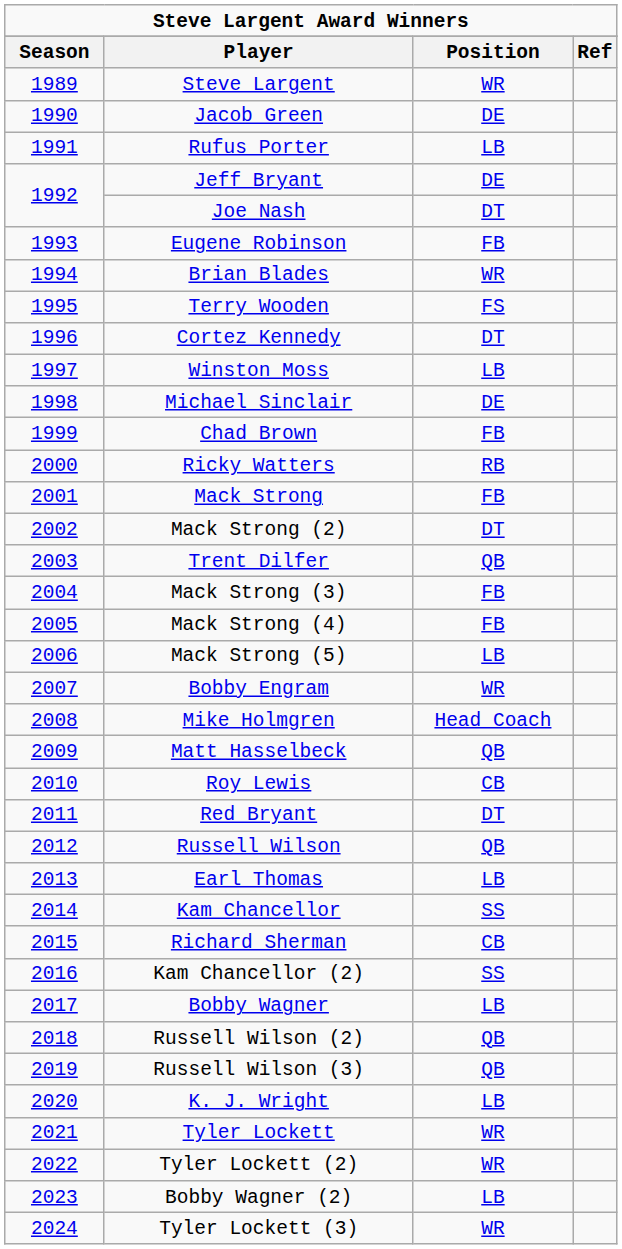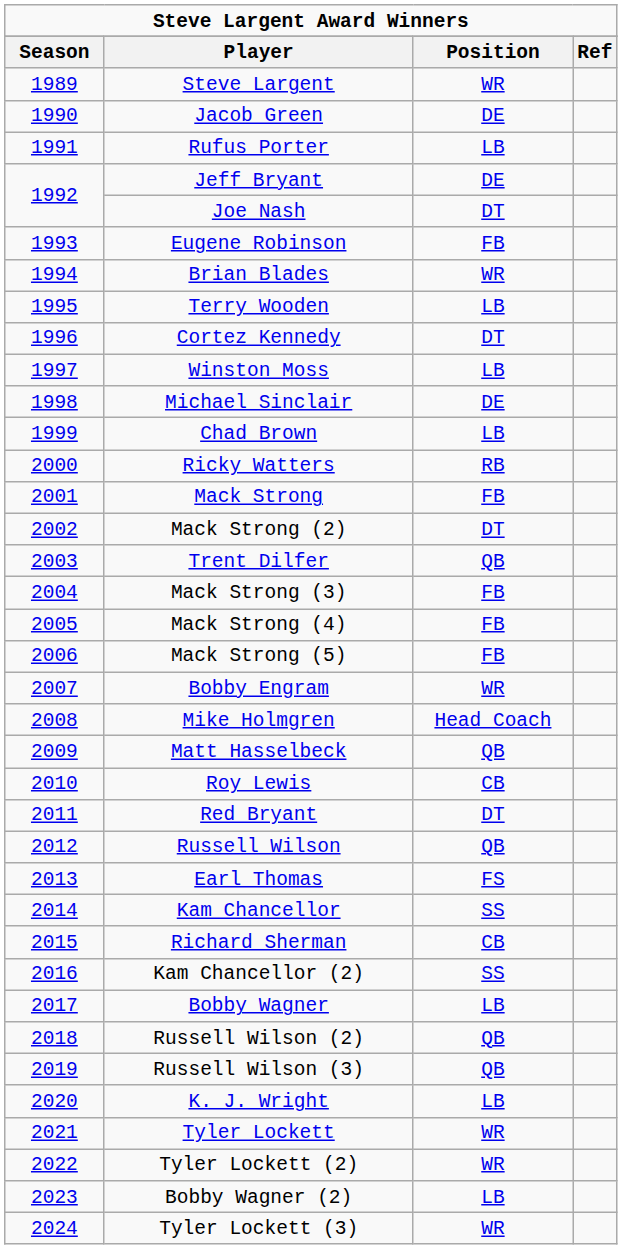(493, 307) FS -> (493, 307) LB
(493, 434) FB -> (493, 434) LB
(493, 656) LB -> (493, 656) FB
(493, 879) LB -> (493, 879) FS
